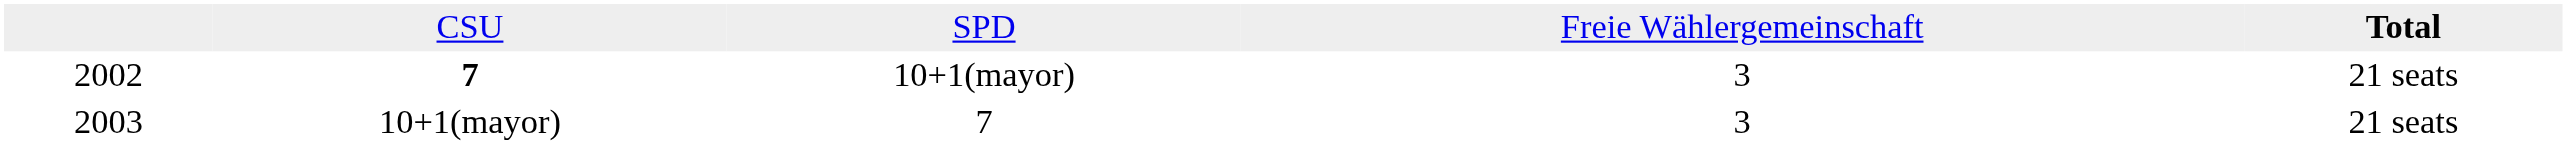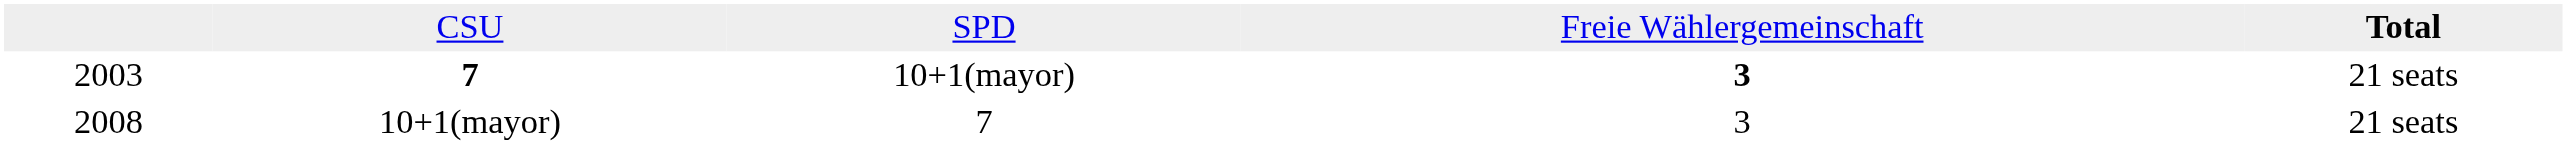(108, 74) 2002 -> (108, 74) 2003
(1742, 74) normal -> (1742, 74) bold
(108, 121) 2003 -> (108, 121) 2008
